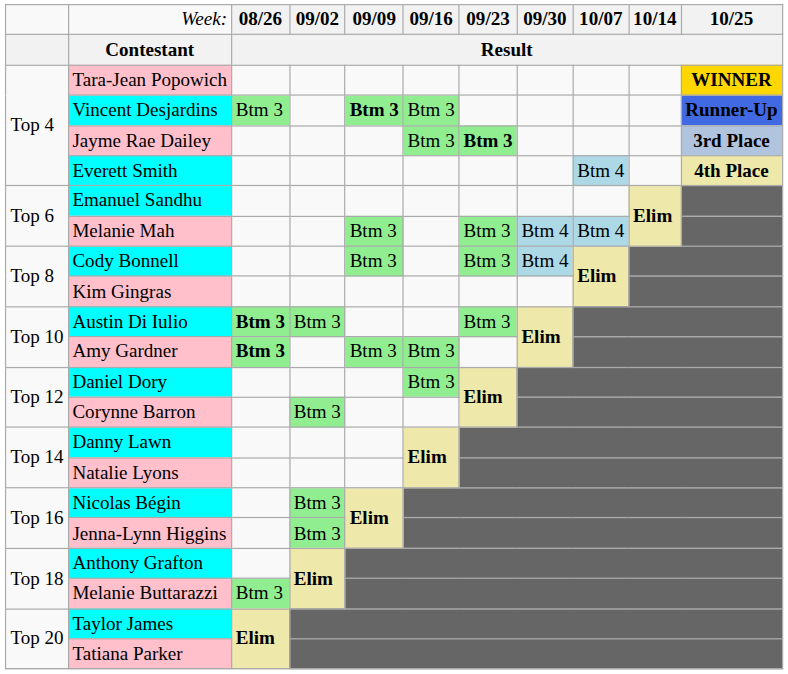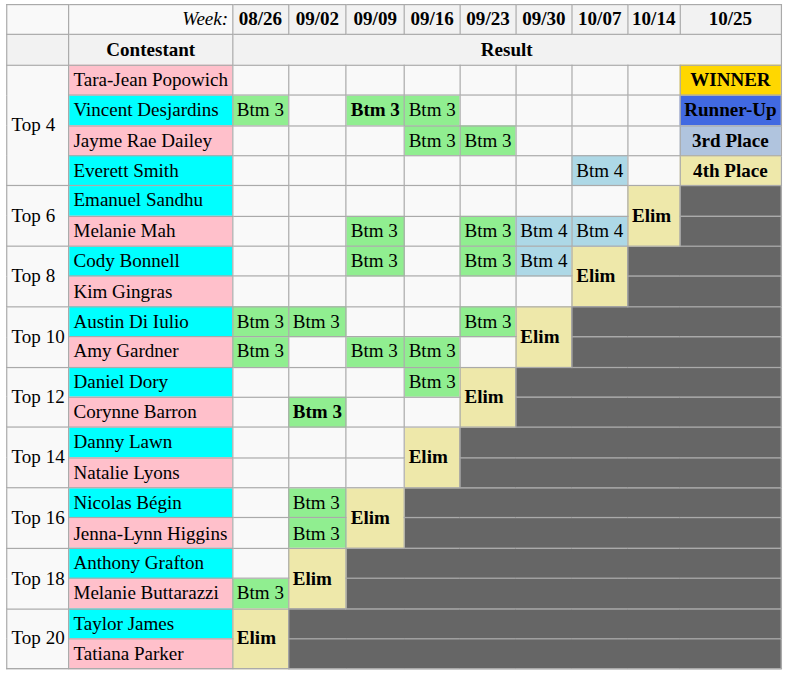(488, 140) bold -> (488, 140) normal
(260, 321) bold -> (260, 321) normal
(260, 351) bold -> (260, 351) normal
(317, 412) normal -> (317, 412) bold
